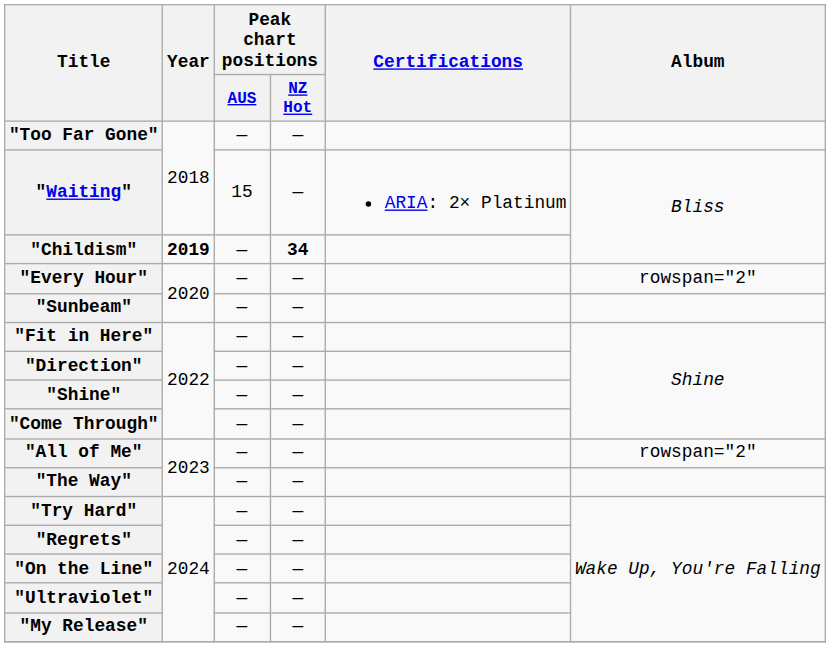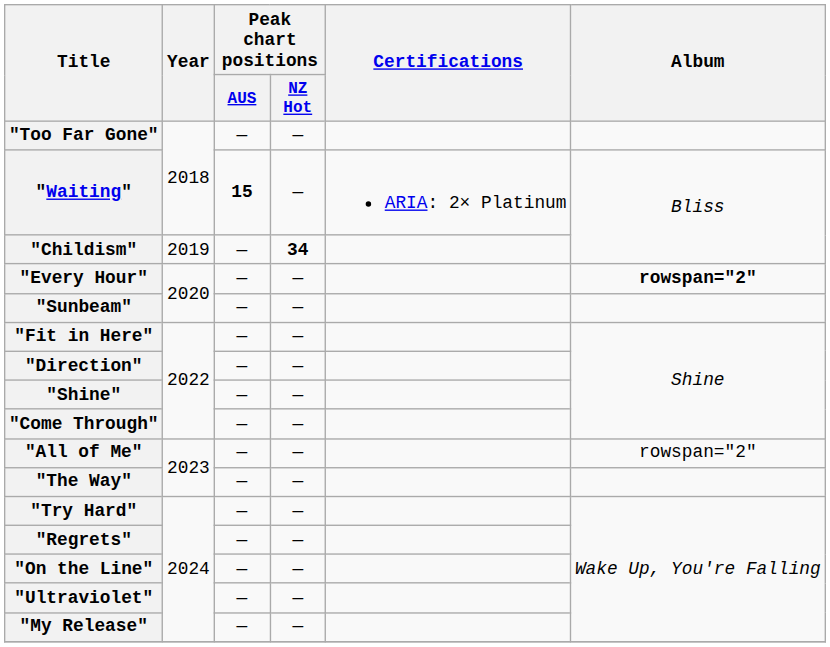(242, 193) normal -> (242, 193) bold
(188, 250) bold -> (188, 250) normal
(698, 279) normal -> (698, 279) bold
